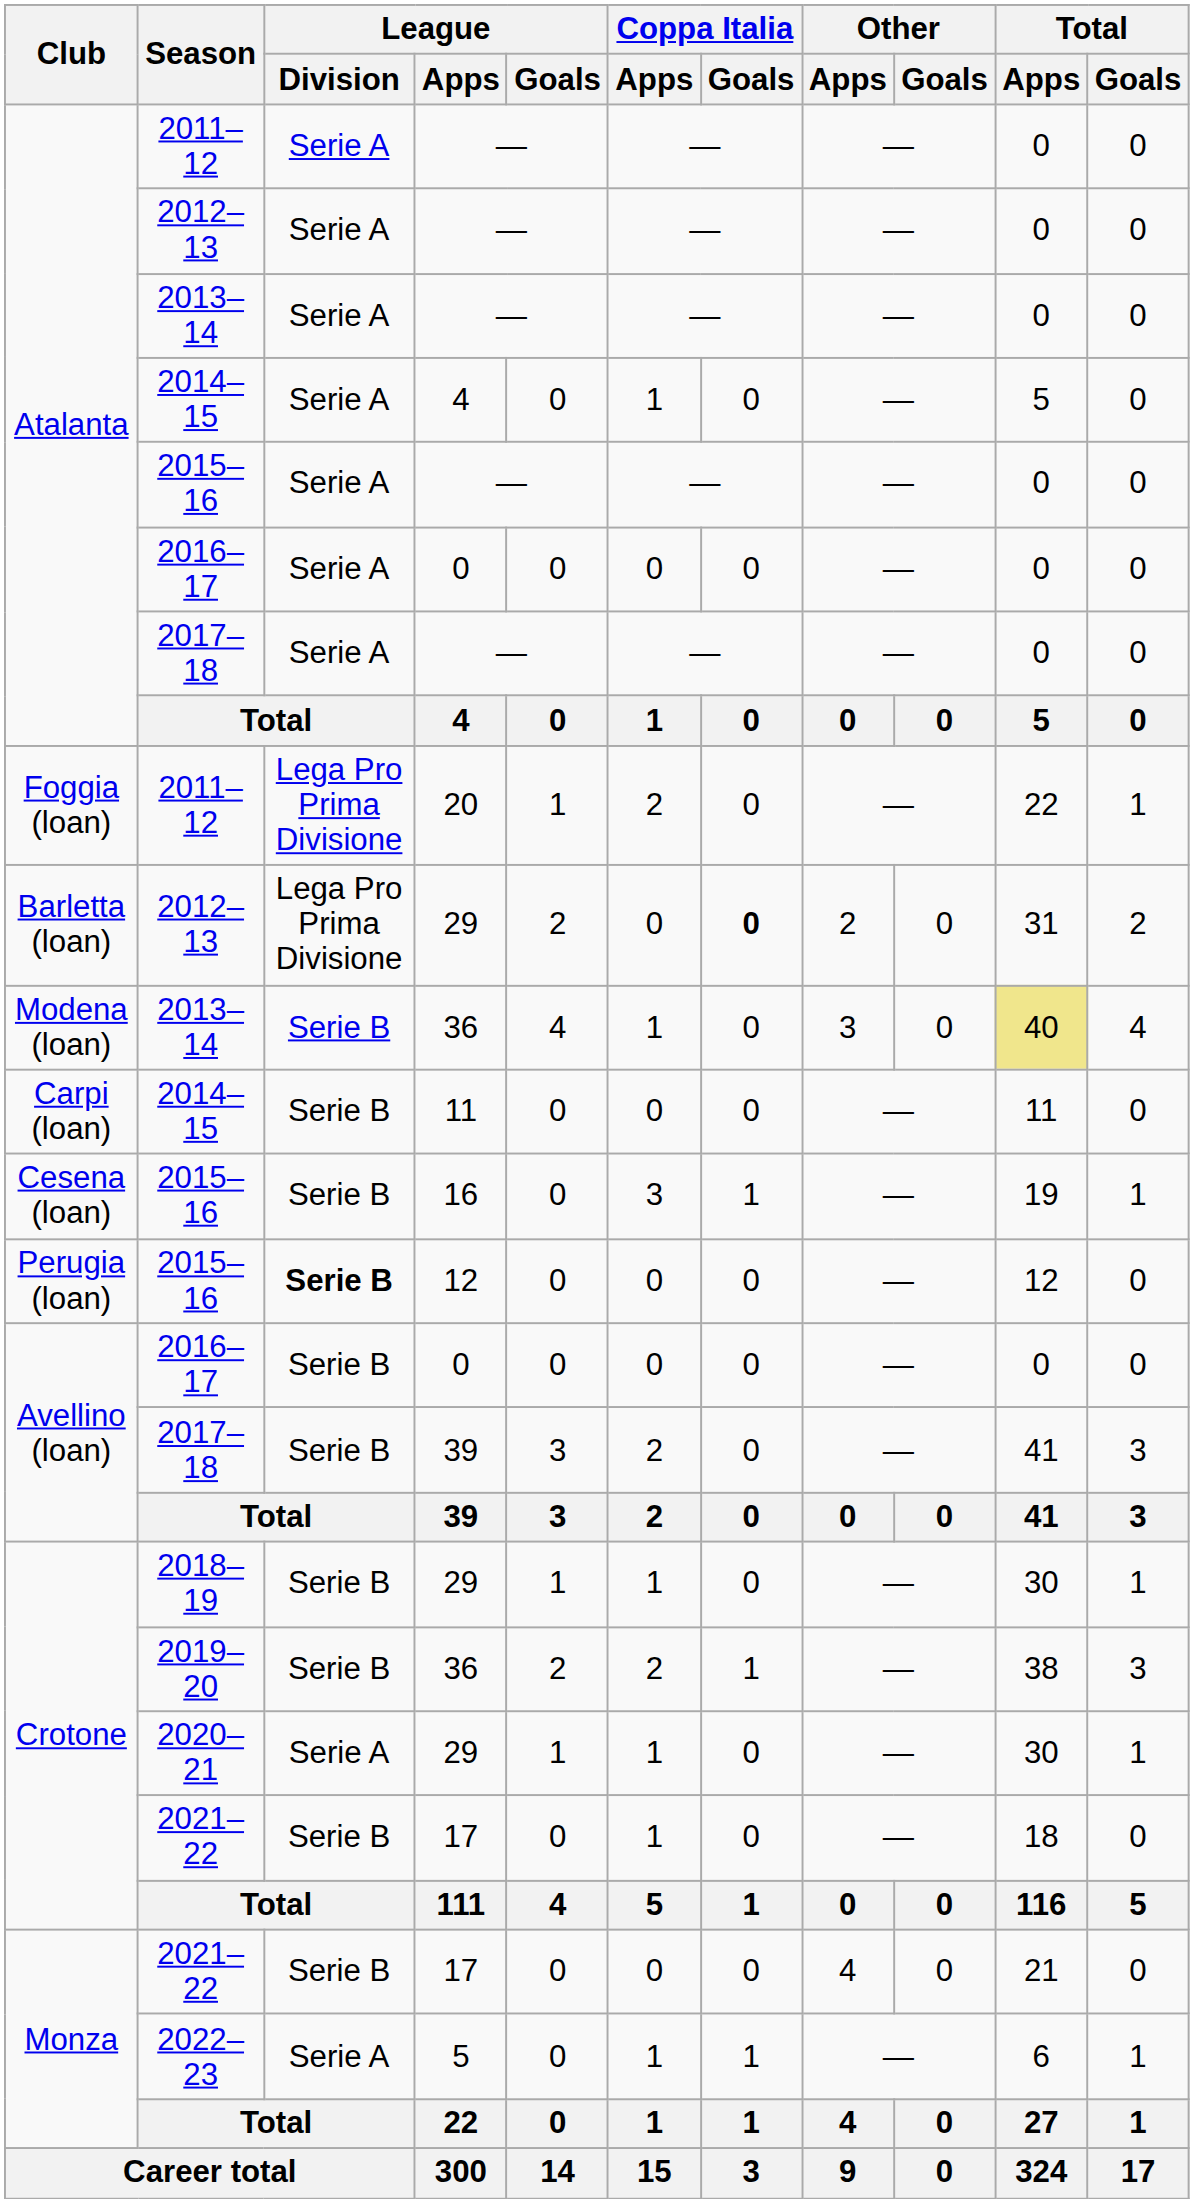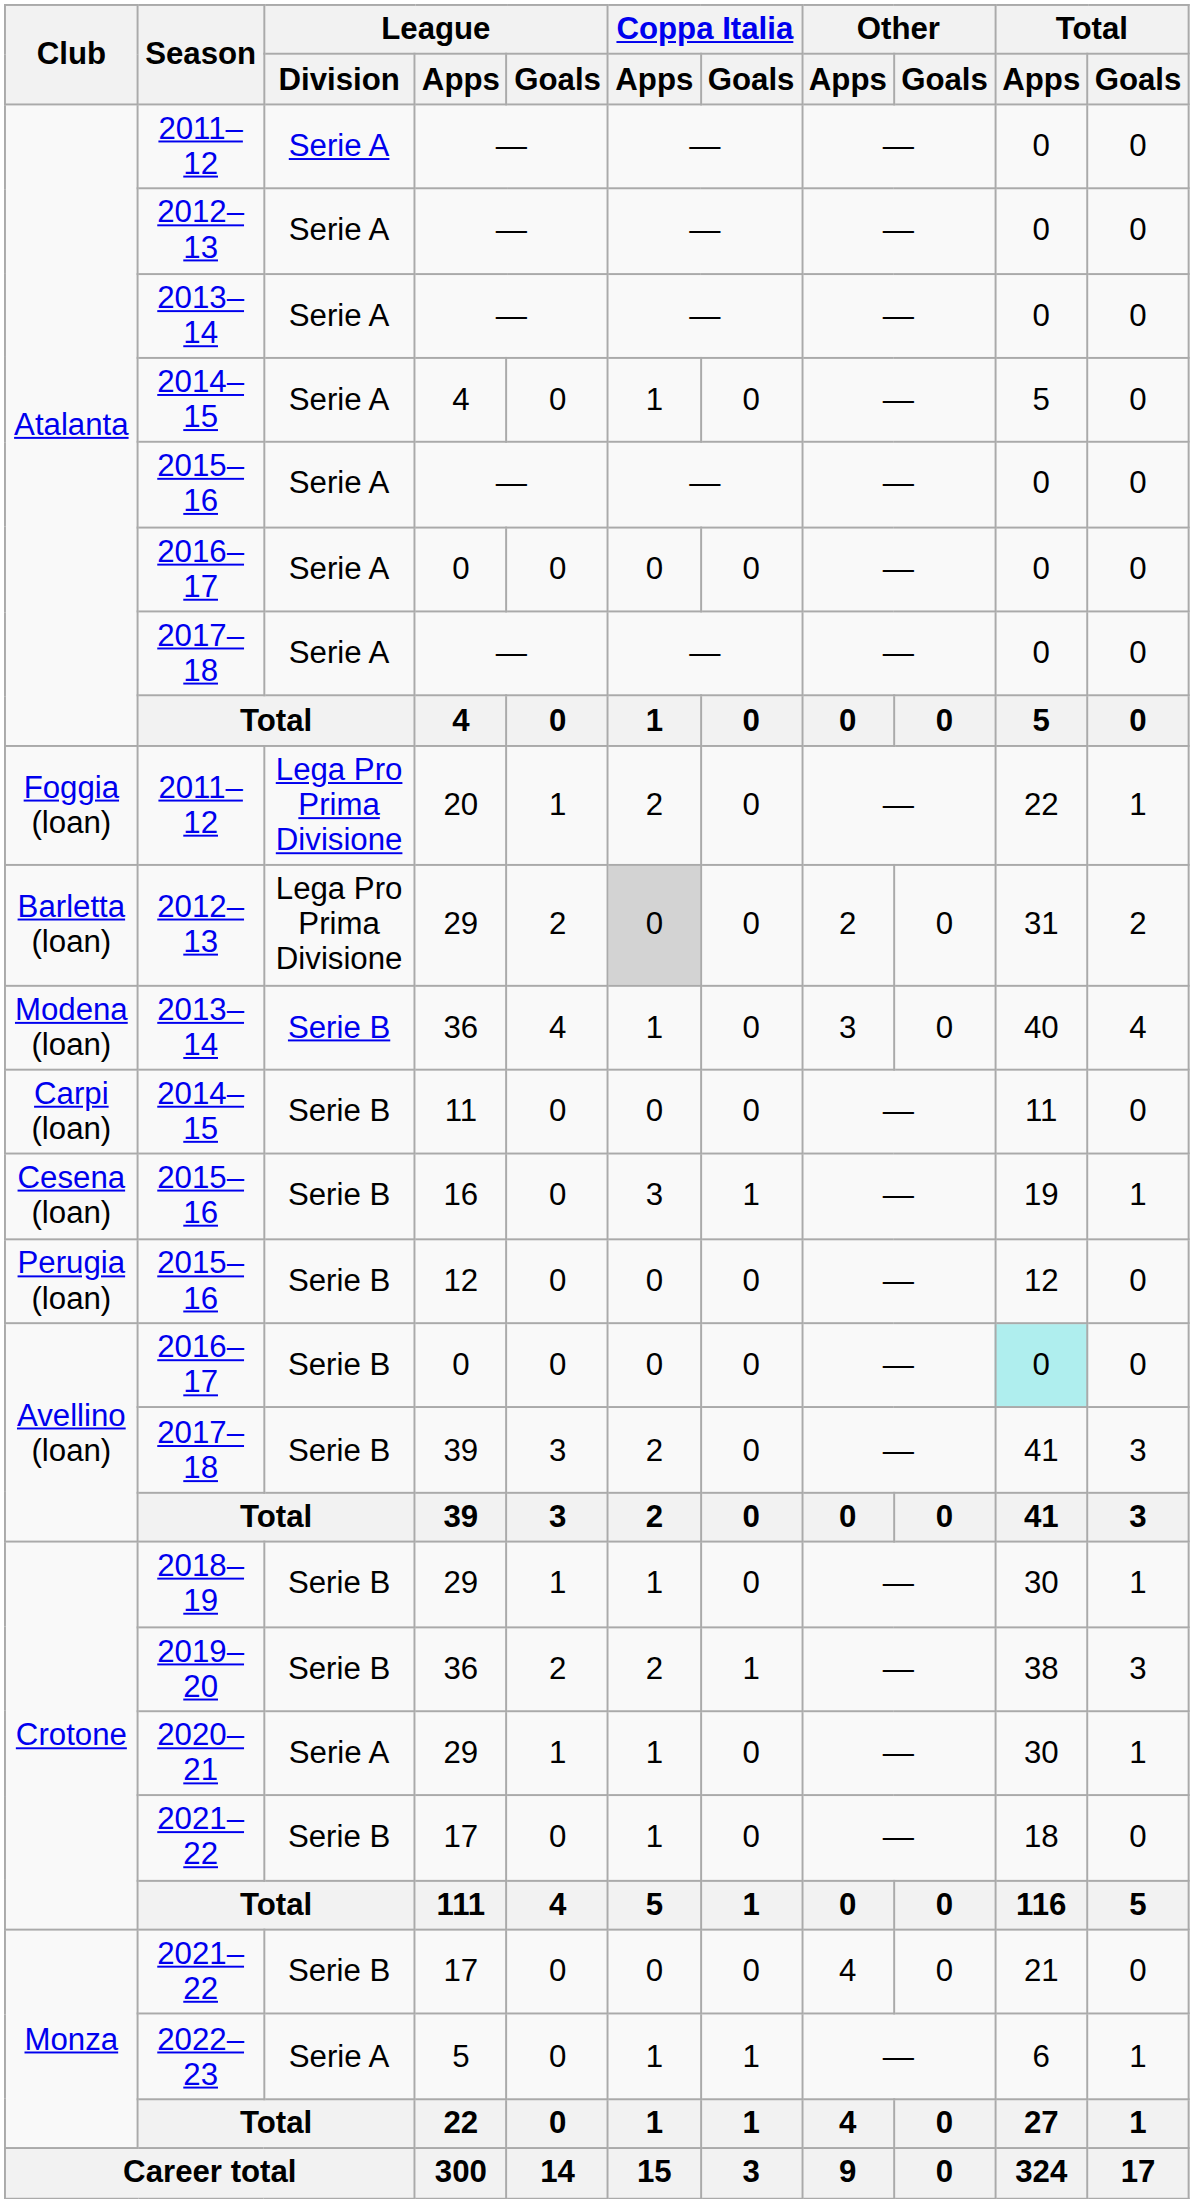(654, 924) no background -> (654, 924) lightgrey background
(751, 924) bold -> (751, 924) normal
(1041, 1026) khaki background -> (1041, 1026) no background
(339, 1280) bold -> (339, 1280) normal
(1041, 1364) no background -> (1041, 1364) paleturquoise background
